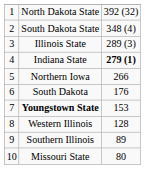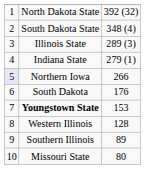(121, 60) bold -> (121, 60) normal
(12, 76) no background -> (12, 76) lavender background
